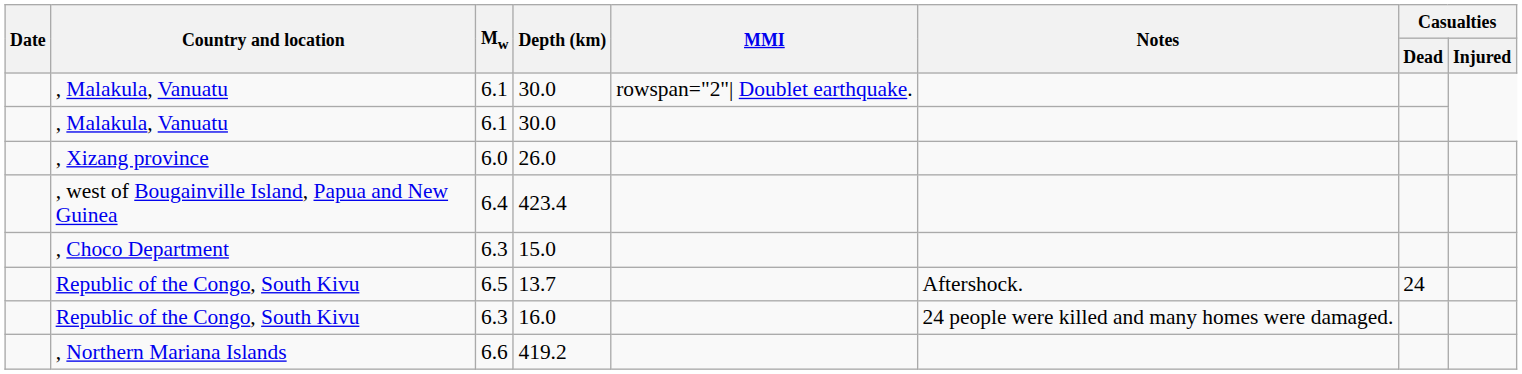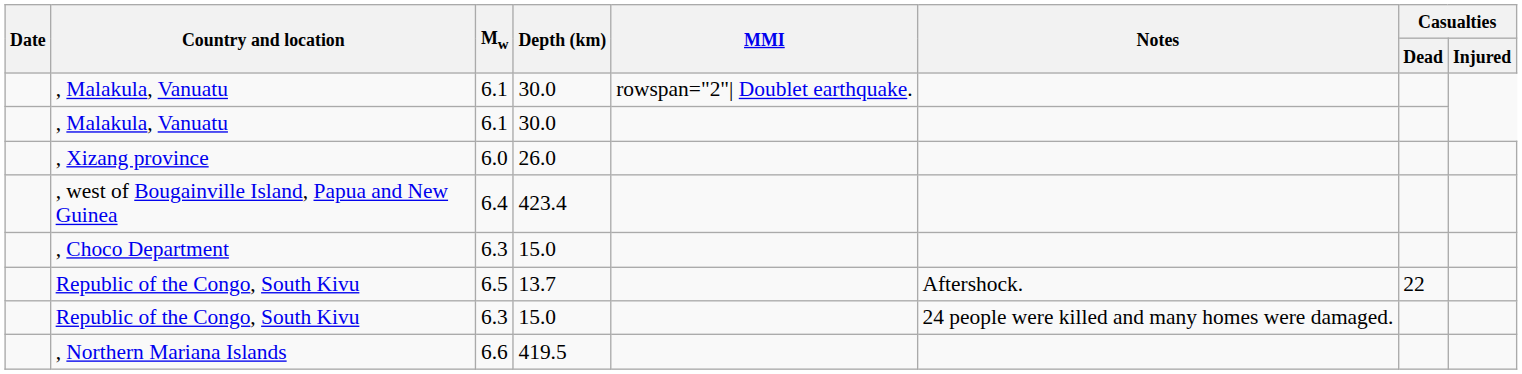(1414, 283) 24 -> (1414, 283) 22
(537, 317) 16.0 -> (537, 317) 15.0
(543, 351) 419.2 -> (543, 351) 419.5
